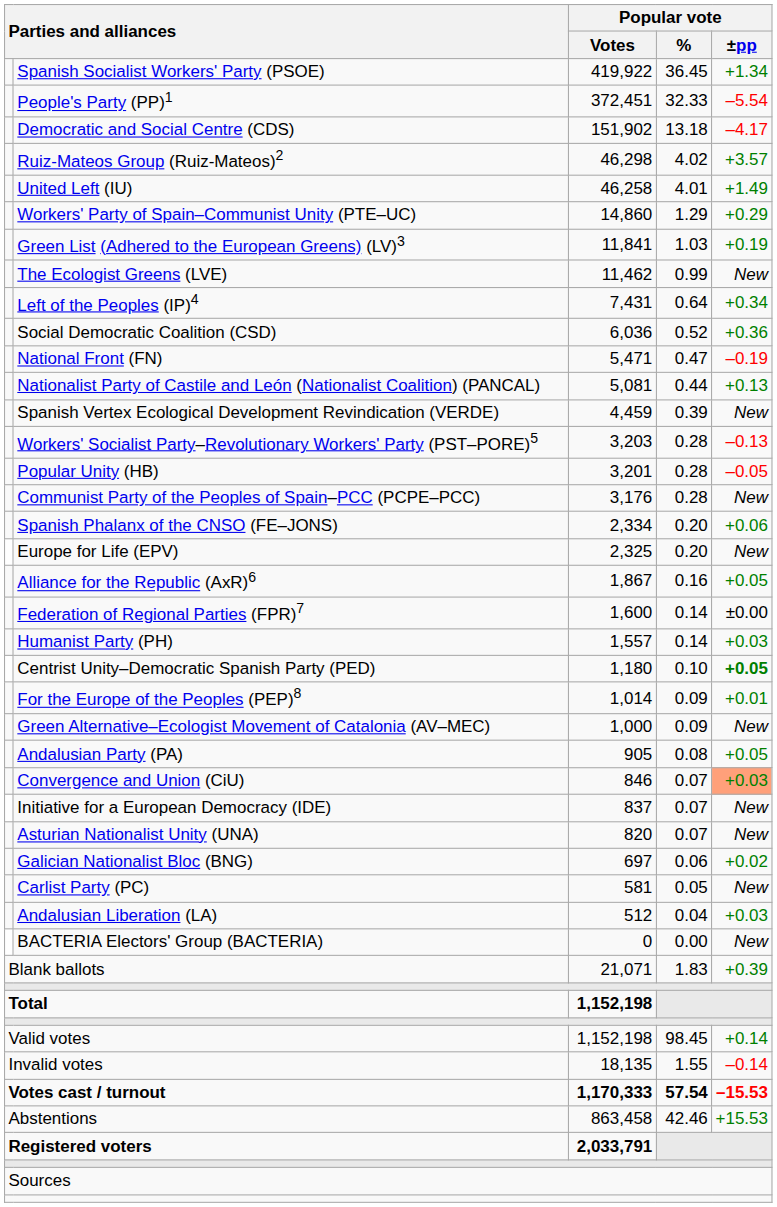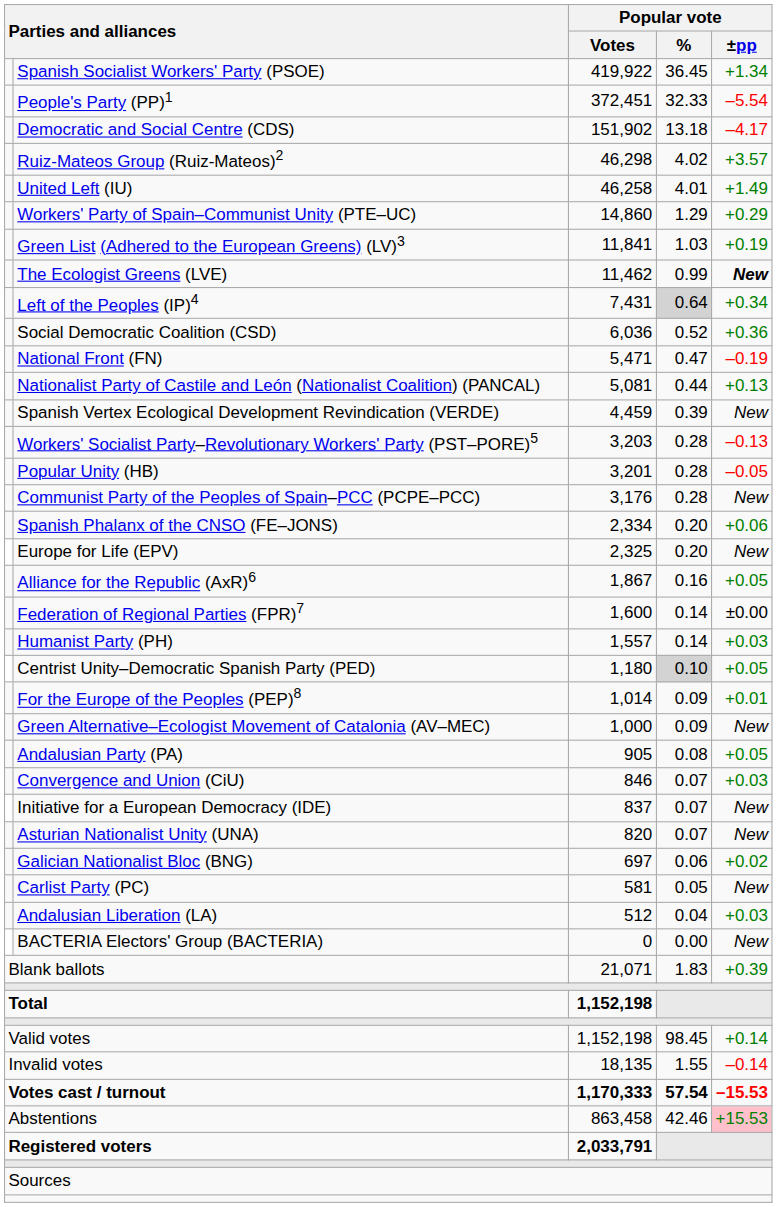(751, 273) normal -> (751, 273) bold
(691, 302) no background -> (691, 302) lightgrey background
(691, 668) no background -> (691, 668) lightgrey background
(746, 668) bold -> (746, 668) normal
(746, 780) lightsalmon background -> (746, 780) no background
(742, 1119) no background -> (742, 1119) pink background
